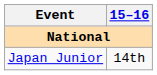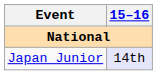(129, 59) no background -> (129, 59) lavender background
